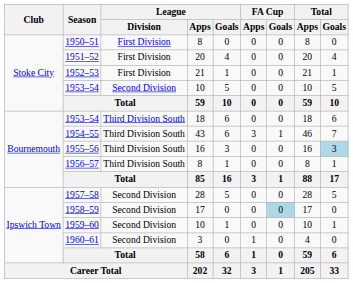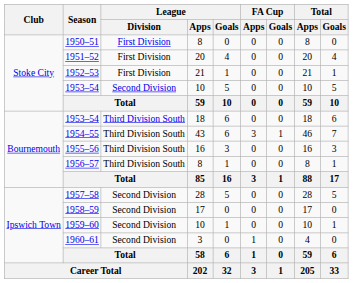(334, 149) lightblue background -> (334, 149) no background
(281, 210) lightblue background -> (281, 210) no background
